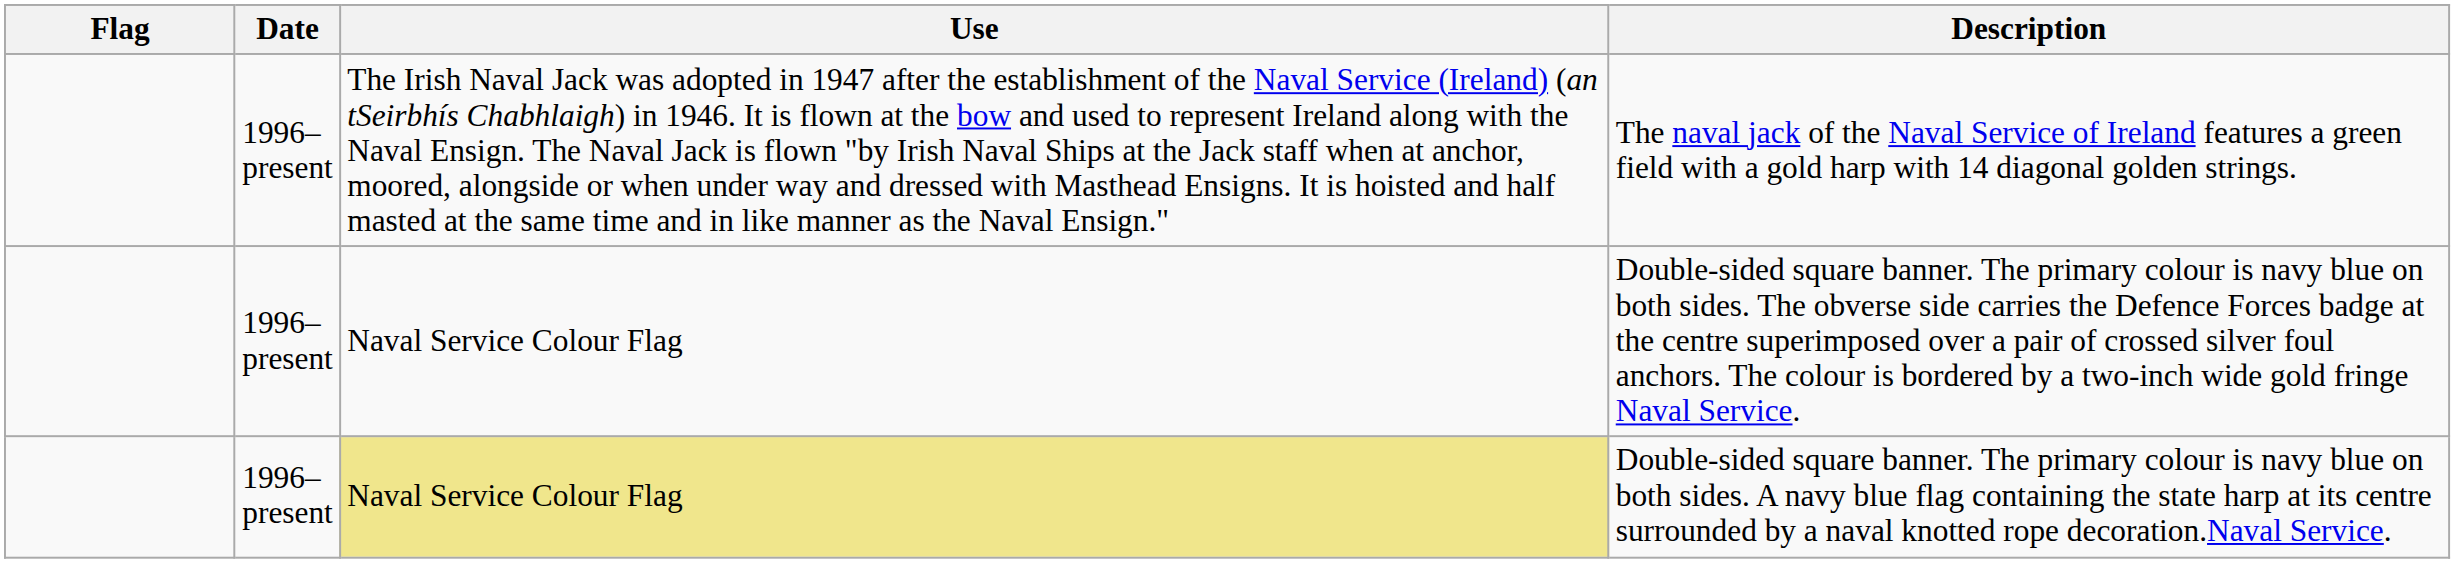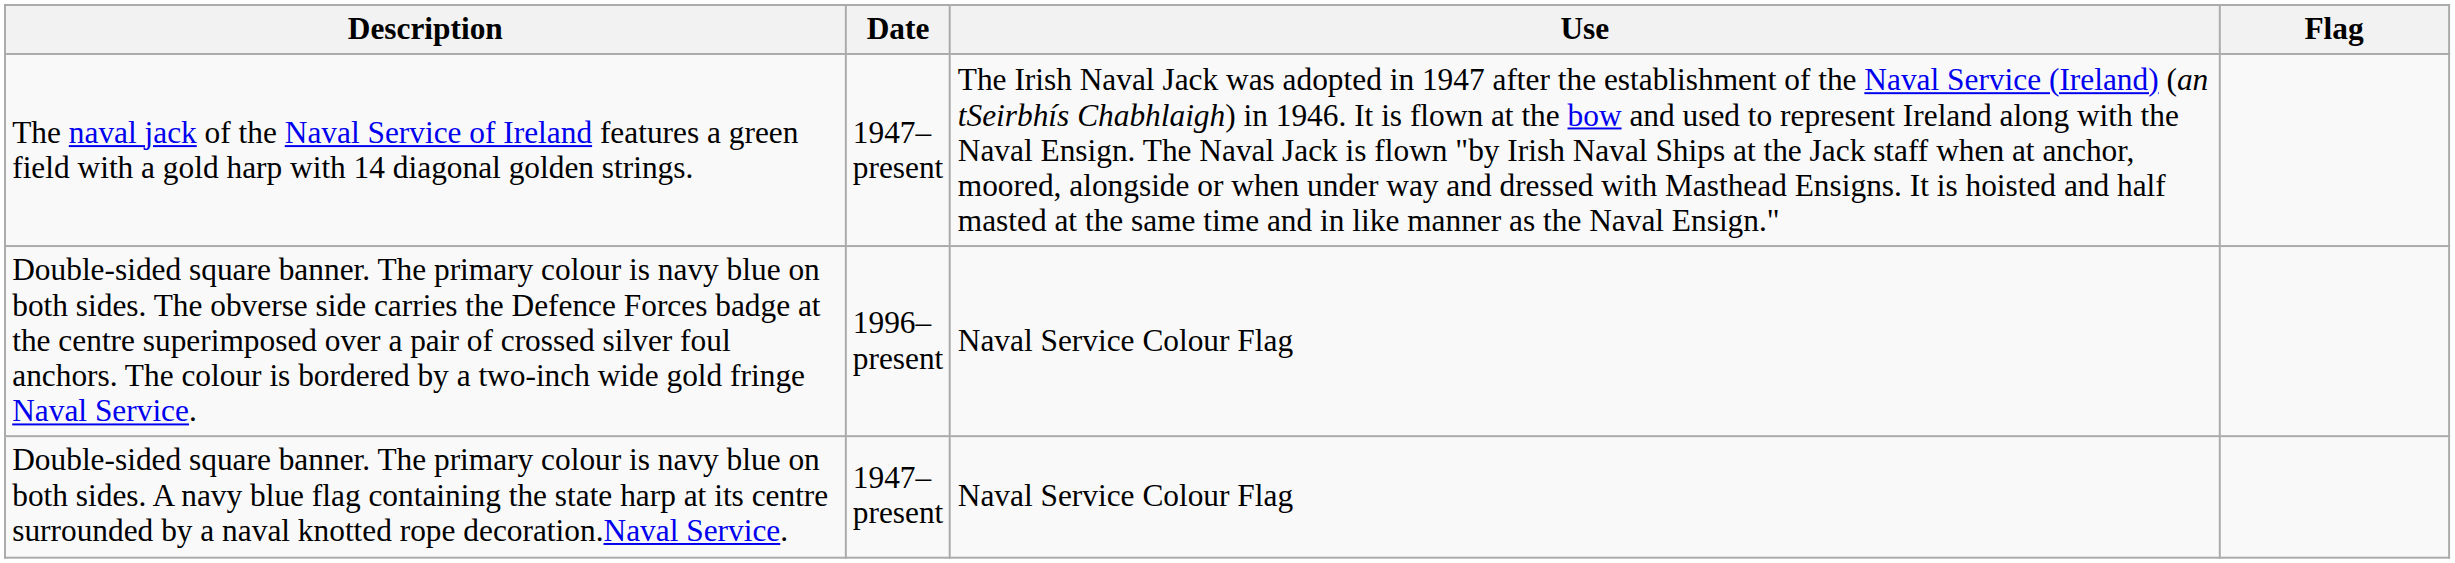columns swapped: (120, 29) <-> (2029, 29)
(288, 149) 1996–present -> (898, 149) 1947–present
(288, 496) 1996–present -> (898, 496) 1947–present
(515, 496) khaki background -> (1125, 496) no background
